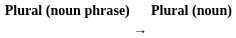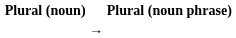columns swapped: (191, 10) <-> (67, 10)
